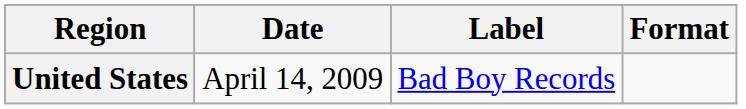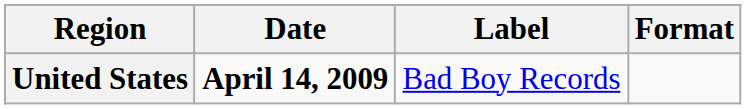(293, 77) normal -> (295, 77) bold
